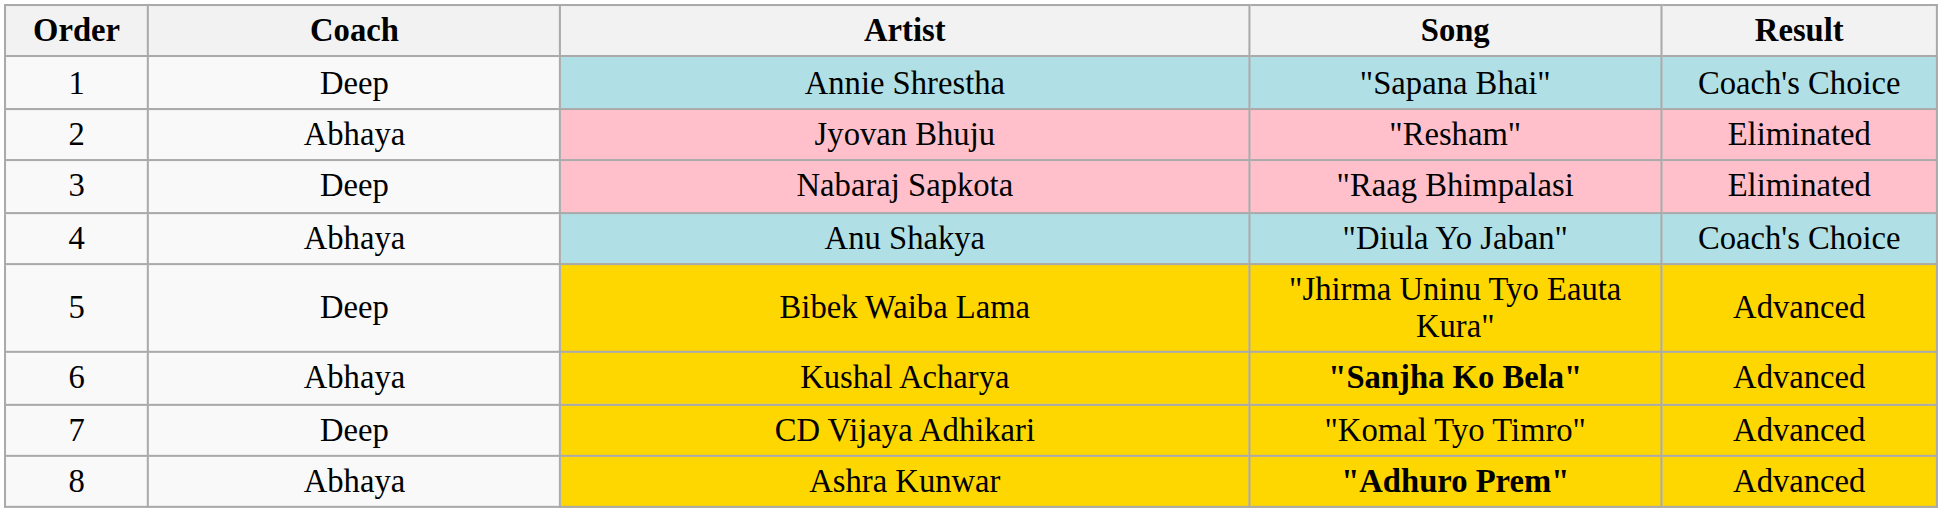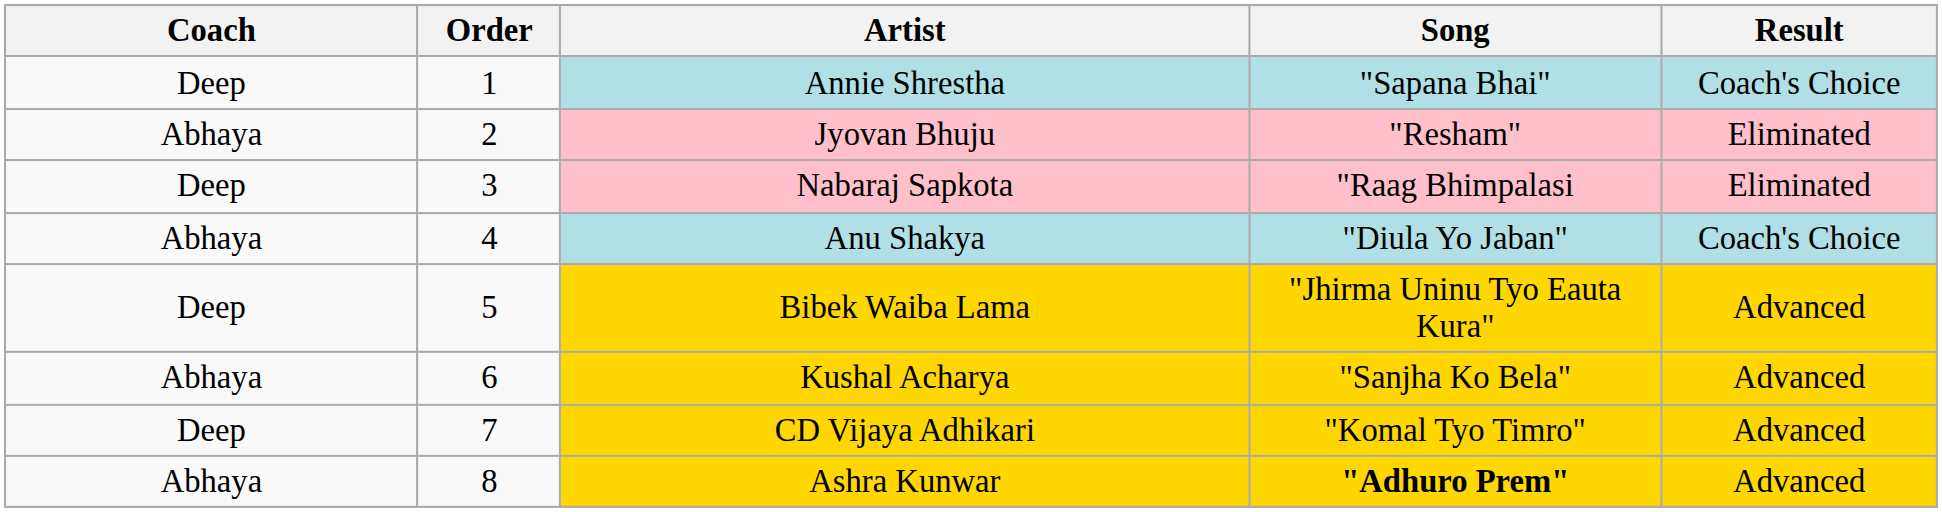columns swapped: (77, 30) <-> (354, 30)
(1455, 377) bold -> (1455, 377) normal
